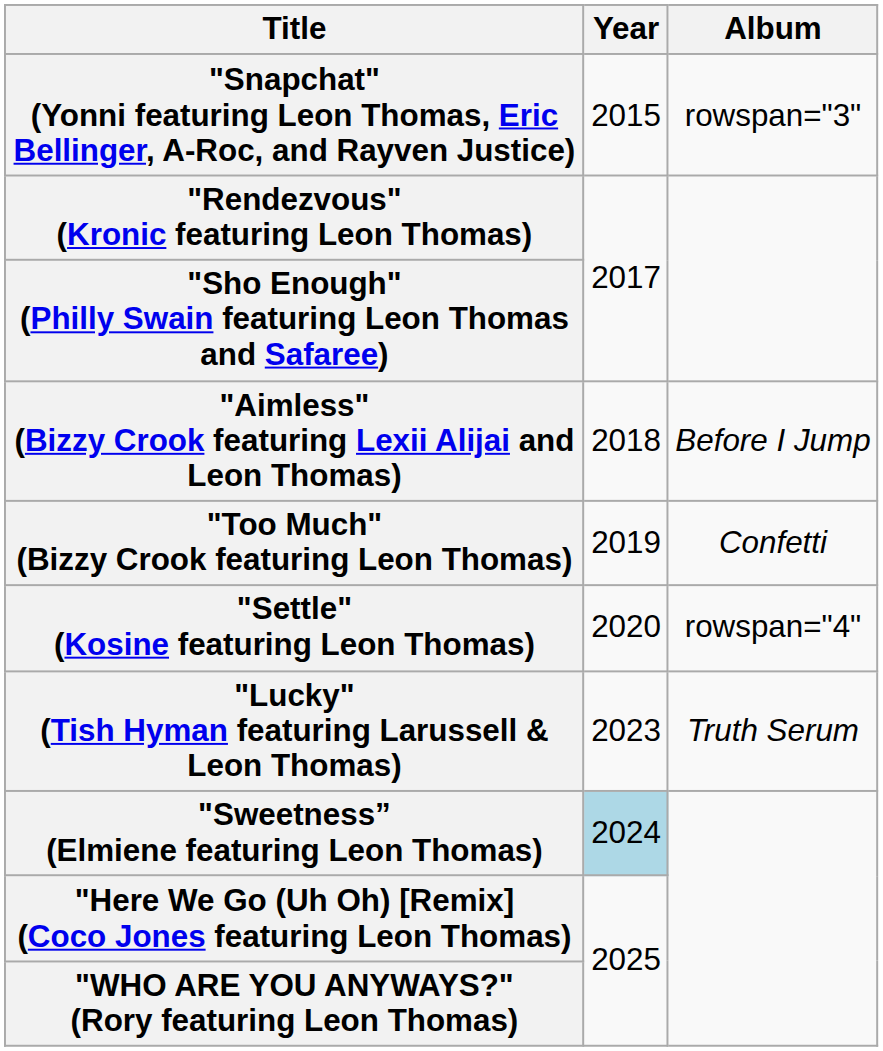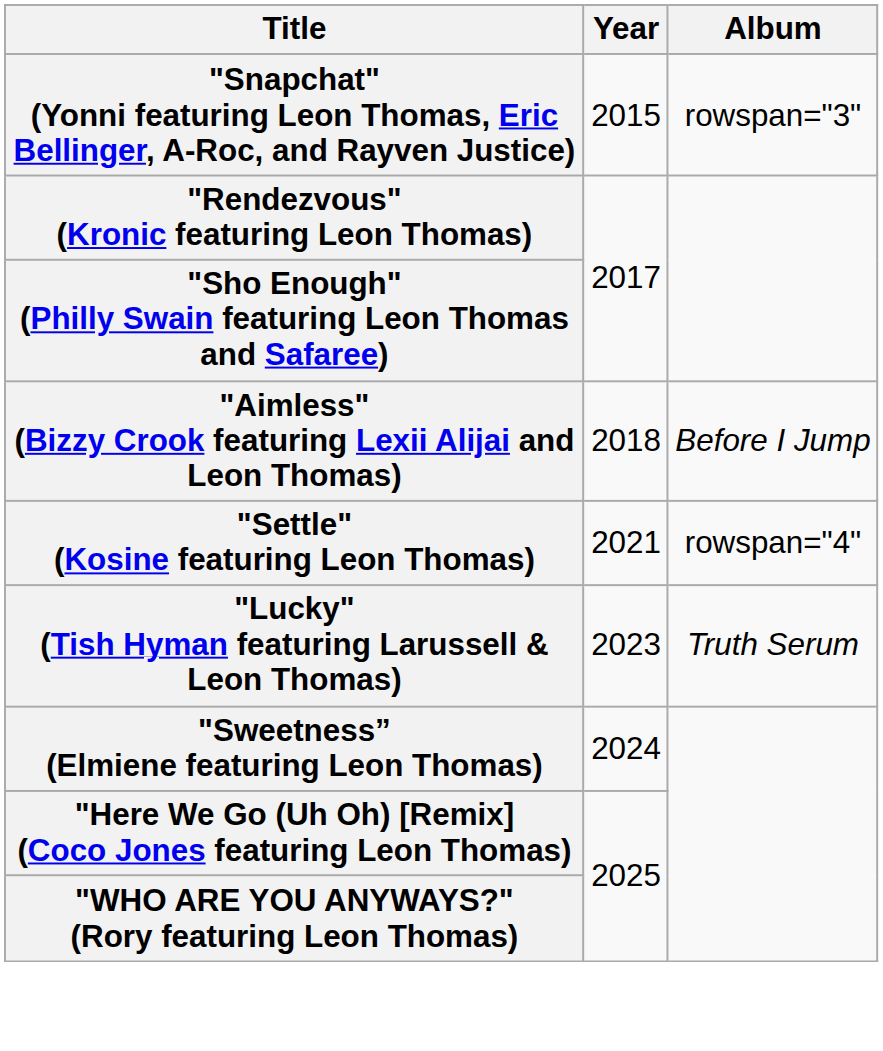- row: (294, 542)
(626, 627) 2020 -> (626, 542) 2021
(626, 832) lightblue background -> (626, 747) no background
